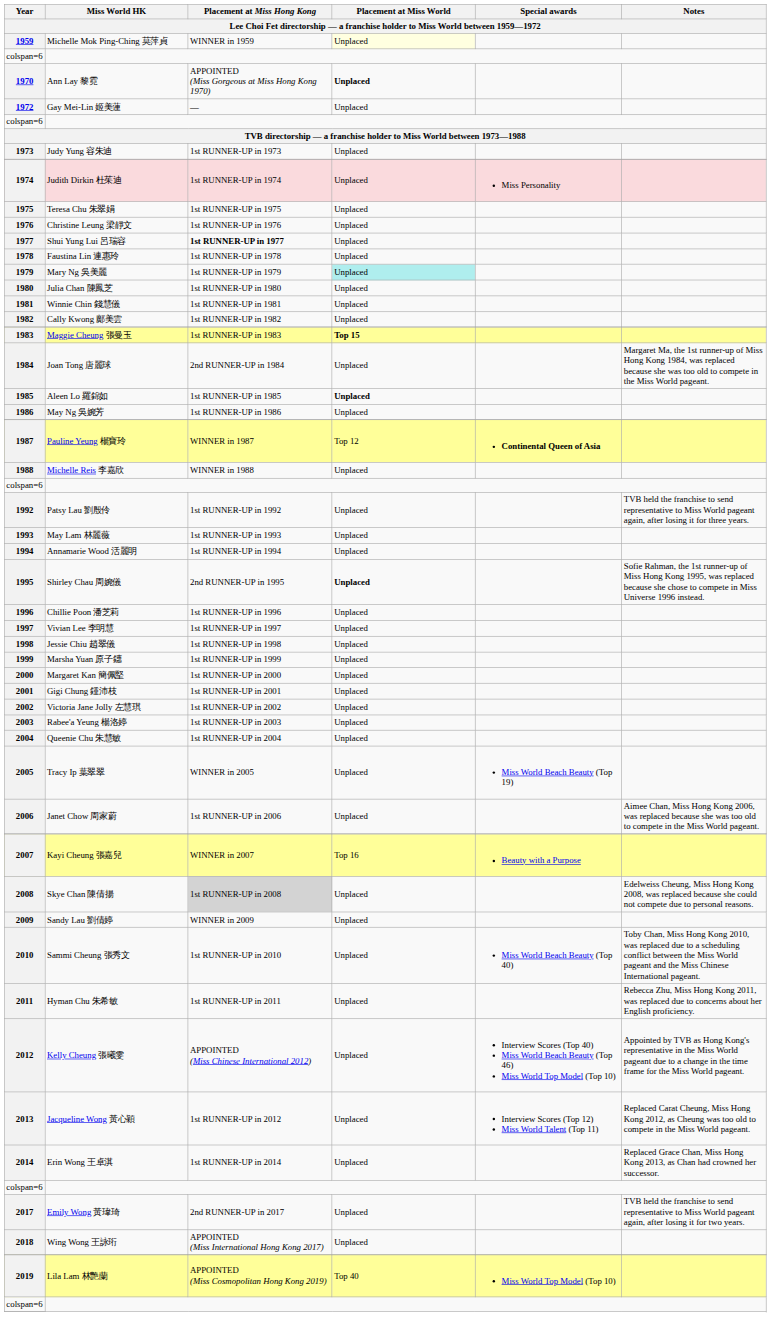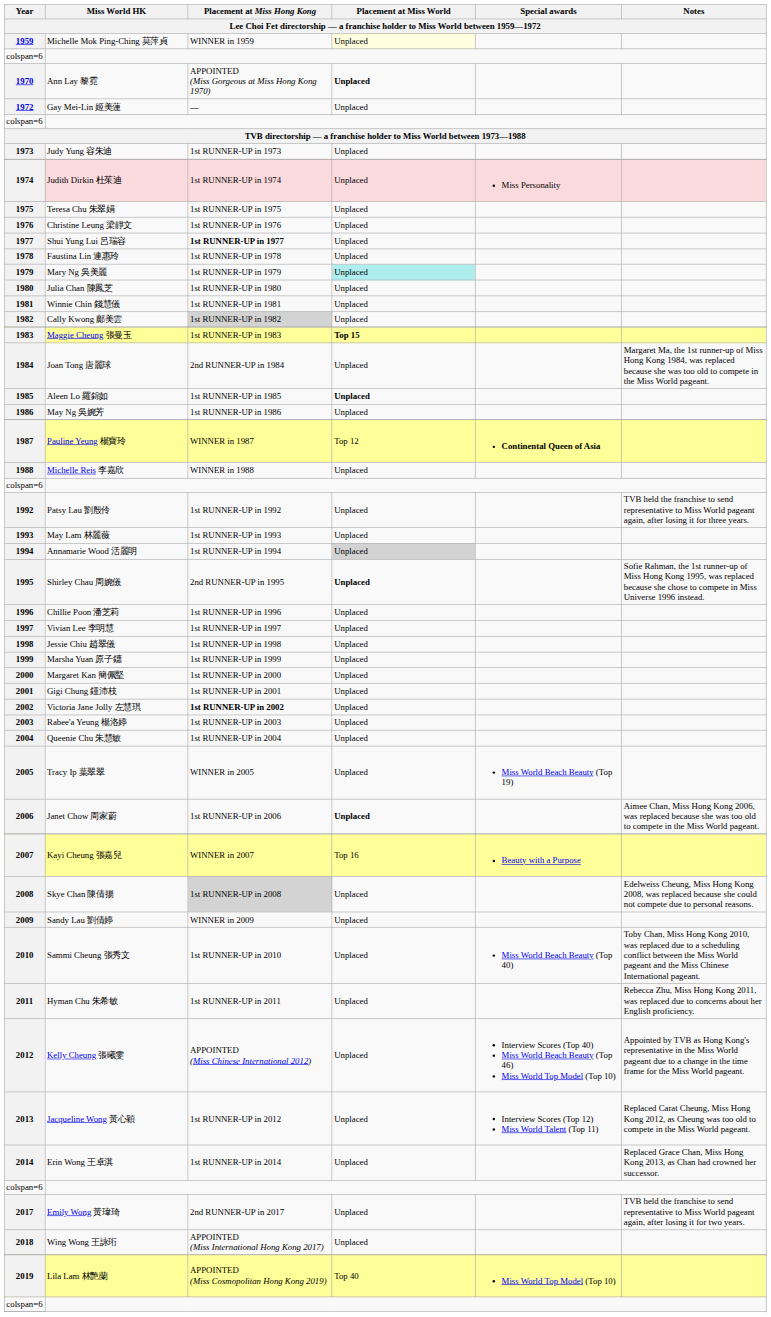(236, 319) no background -> (236, 319) lightgrey background
(351, 551) no background -> (351, 551) lightgrey background
(236, 707) normal -> (237, 707) bold
(351, 817) normal -> (352, 817) bold
